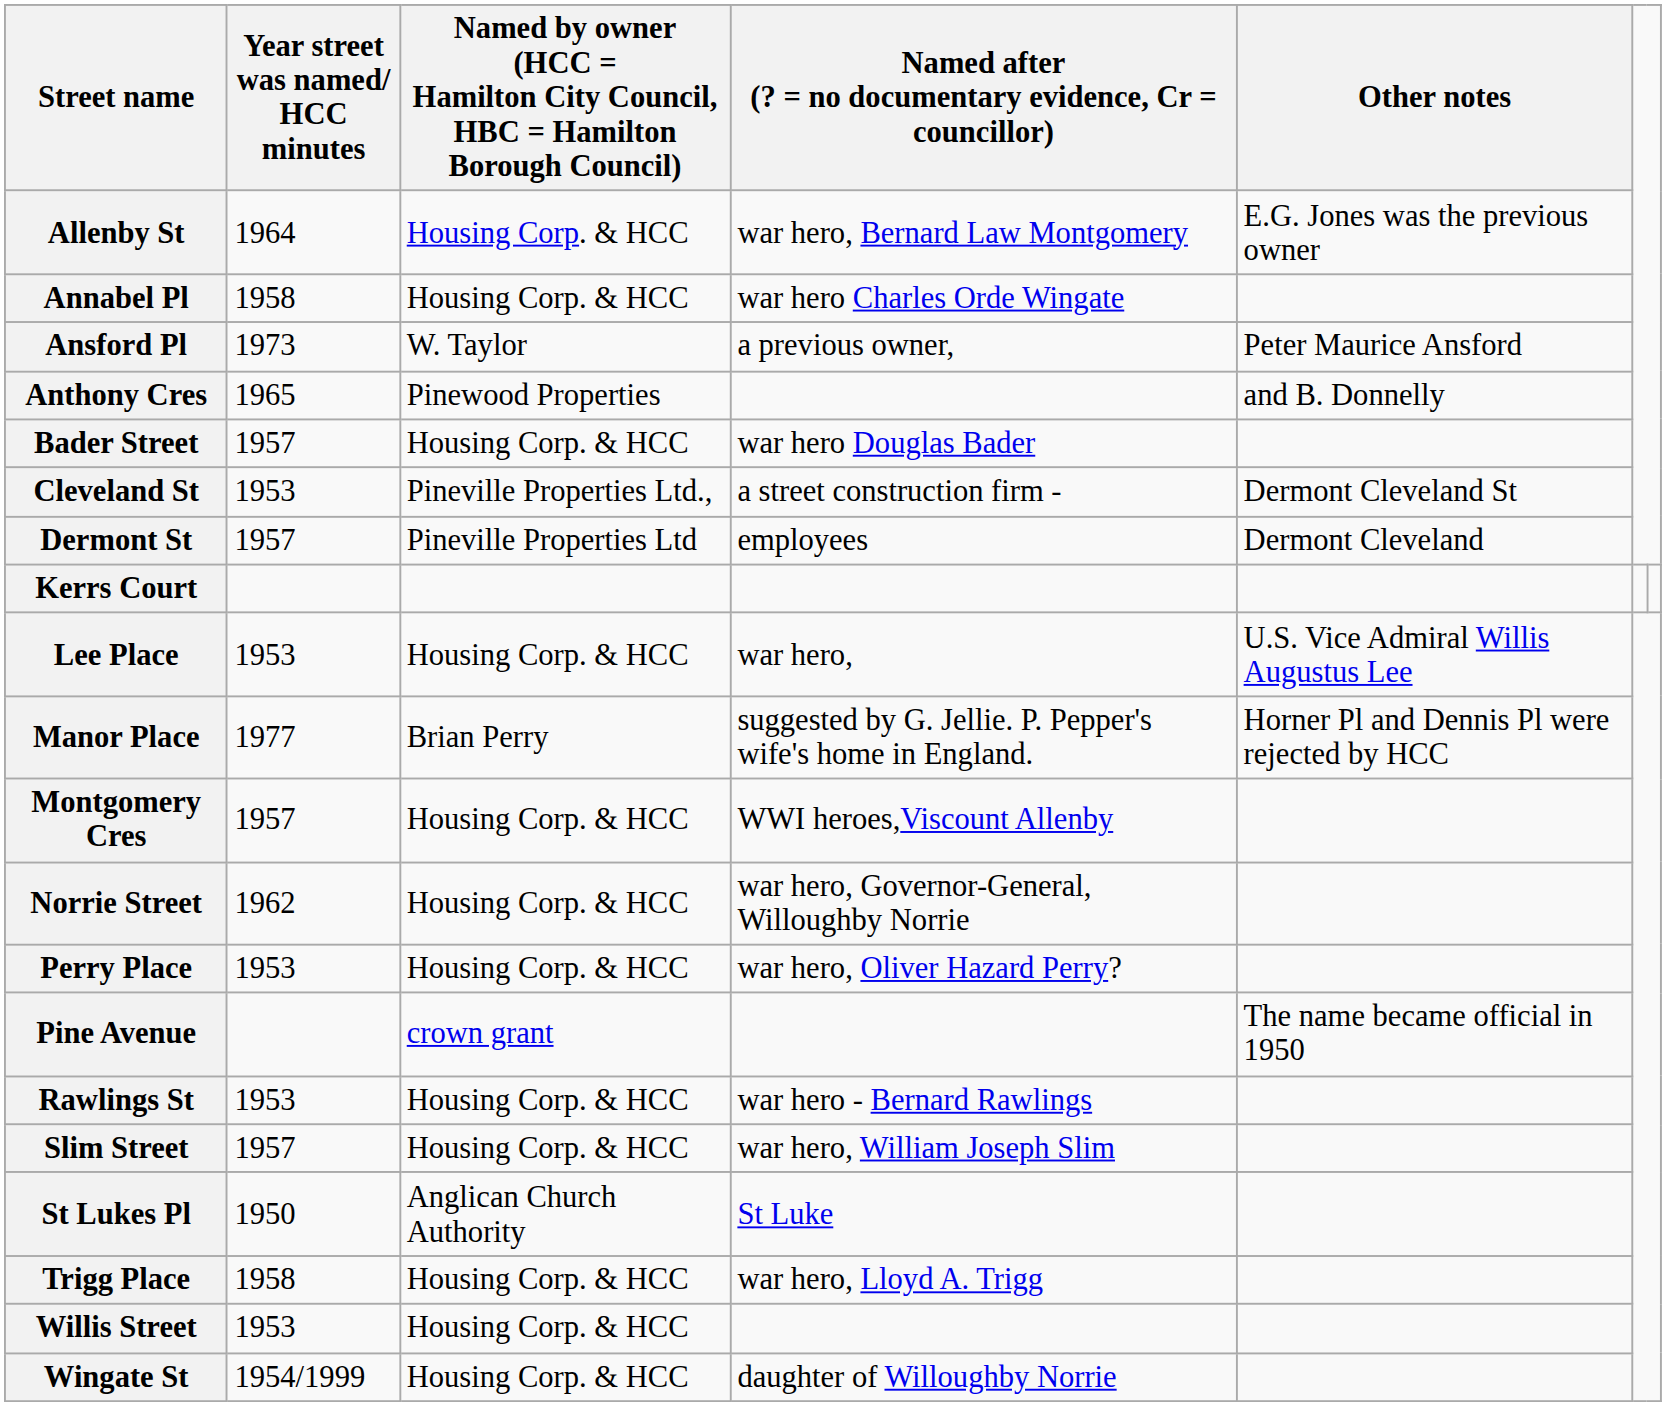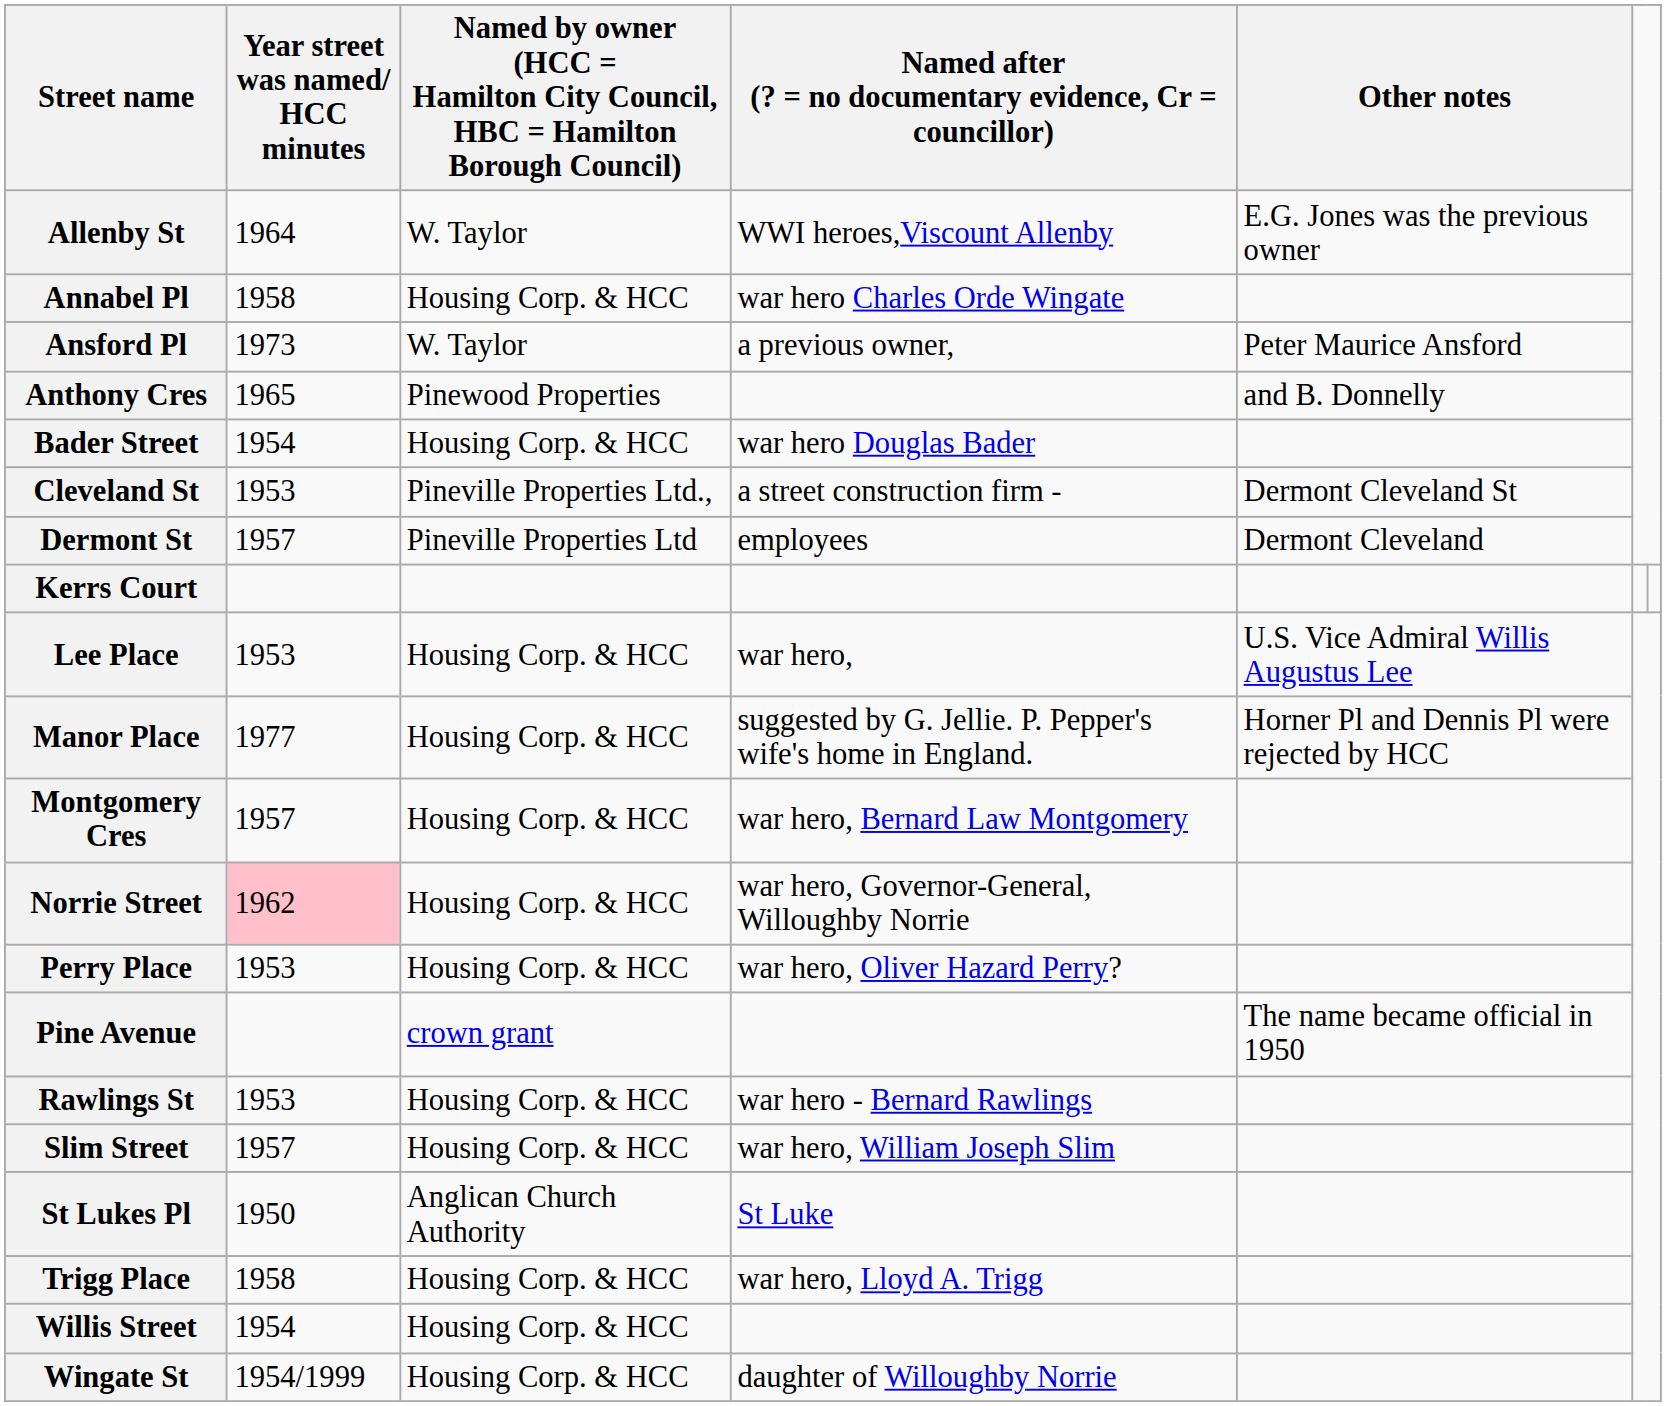(548, 231) Housing Corp. & HCC -> (467, 231) W. Taylor
(963, 231) war hero, Bernard Law Montgomery -> (925, 231) WWI heroes,Viscount Allenby
(265, 442) 1957 -> (265, 442) 1954
(478, 736) Brian Perry -> (548, 736) Housing Corp. & HCC
(925, 819) WWI heroes,Viscount Allenby -> (963, 819) war hero, Bernard Law Montgomery
(265, 902) no background -> (265, 902) pink background
(265, 1327) 1953 -> (265, 1327) 1954
